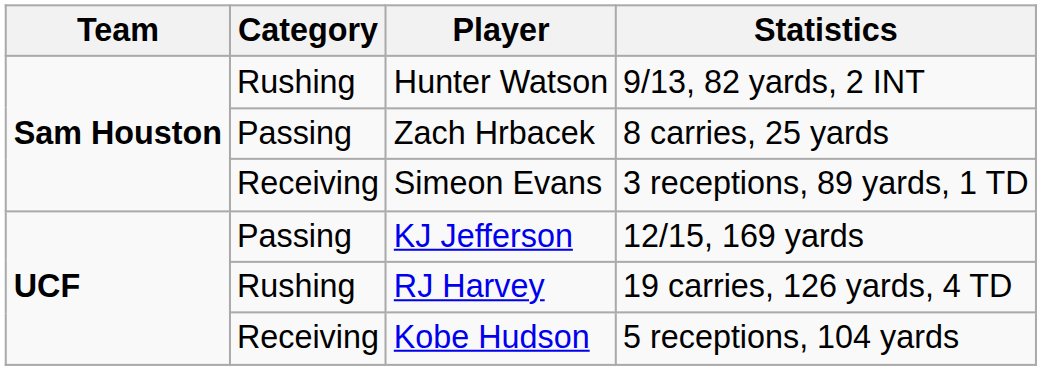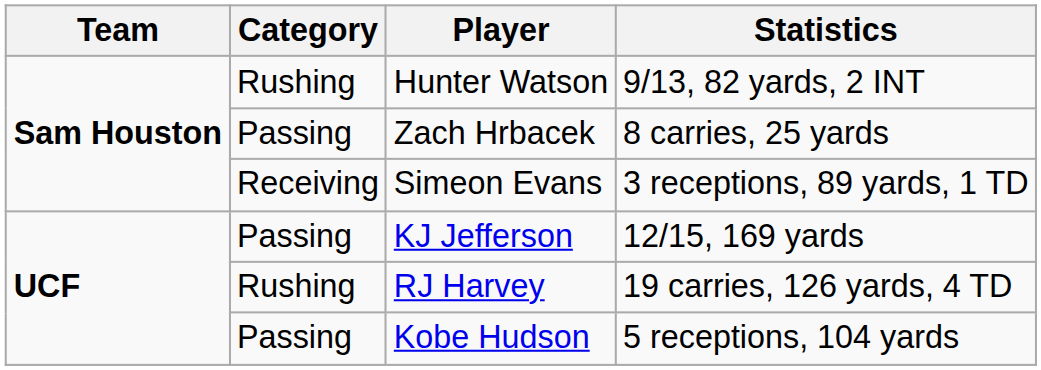(308, 337) Receiving -> (294, 337) Passing
